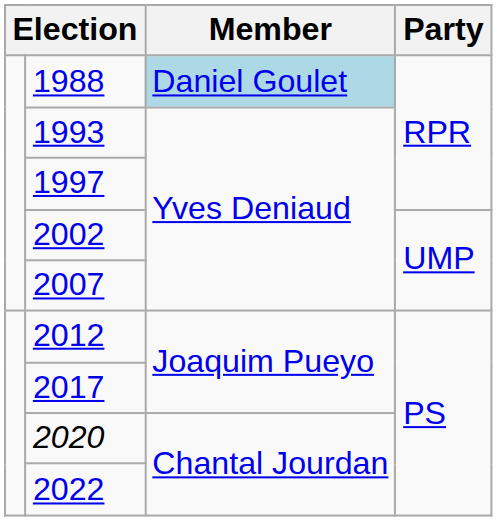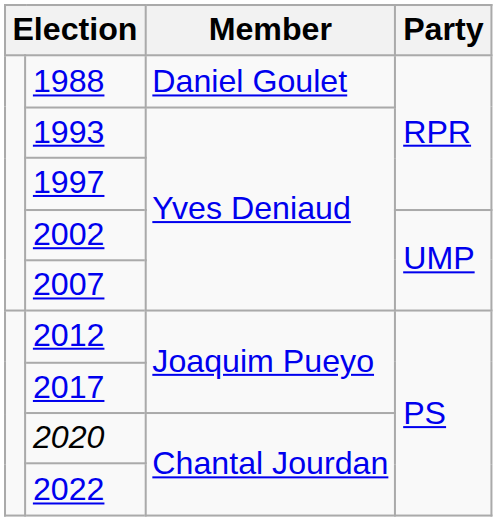(250, 81) lightblue background -> (250, 81) no background
